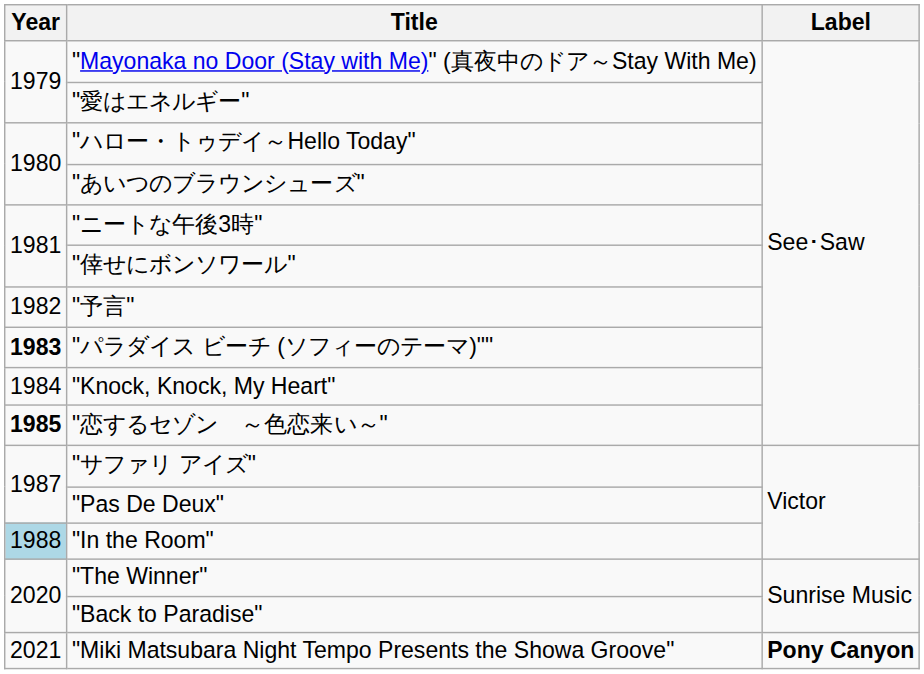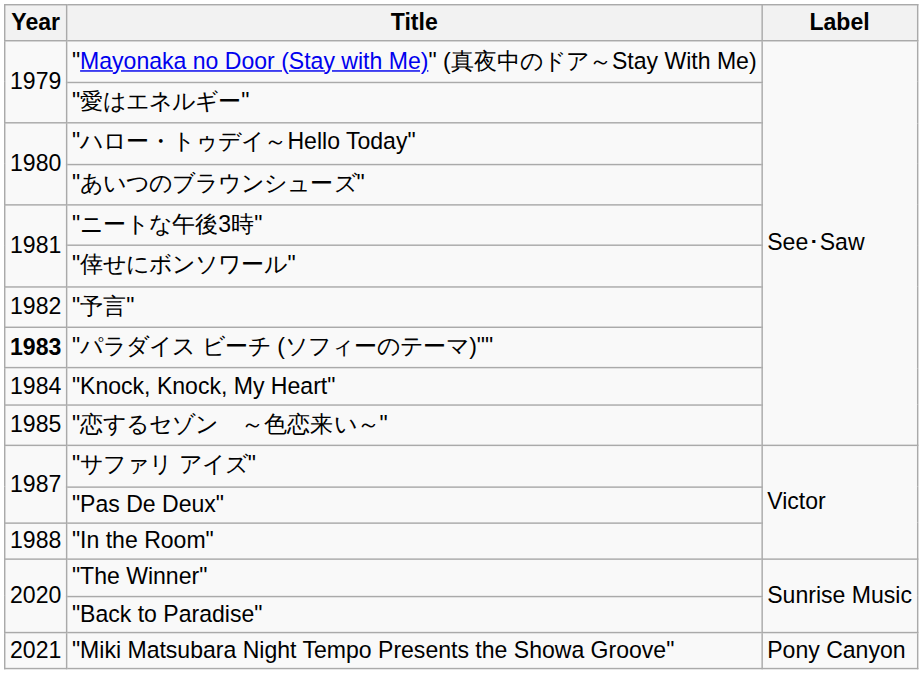(36, 424) bold -> (36, 424) normal
(36, 540) lightblue background -> (36, 540) no background
(841, 650) bold -> (836, 650) normal
